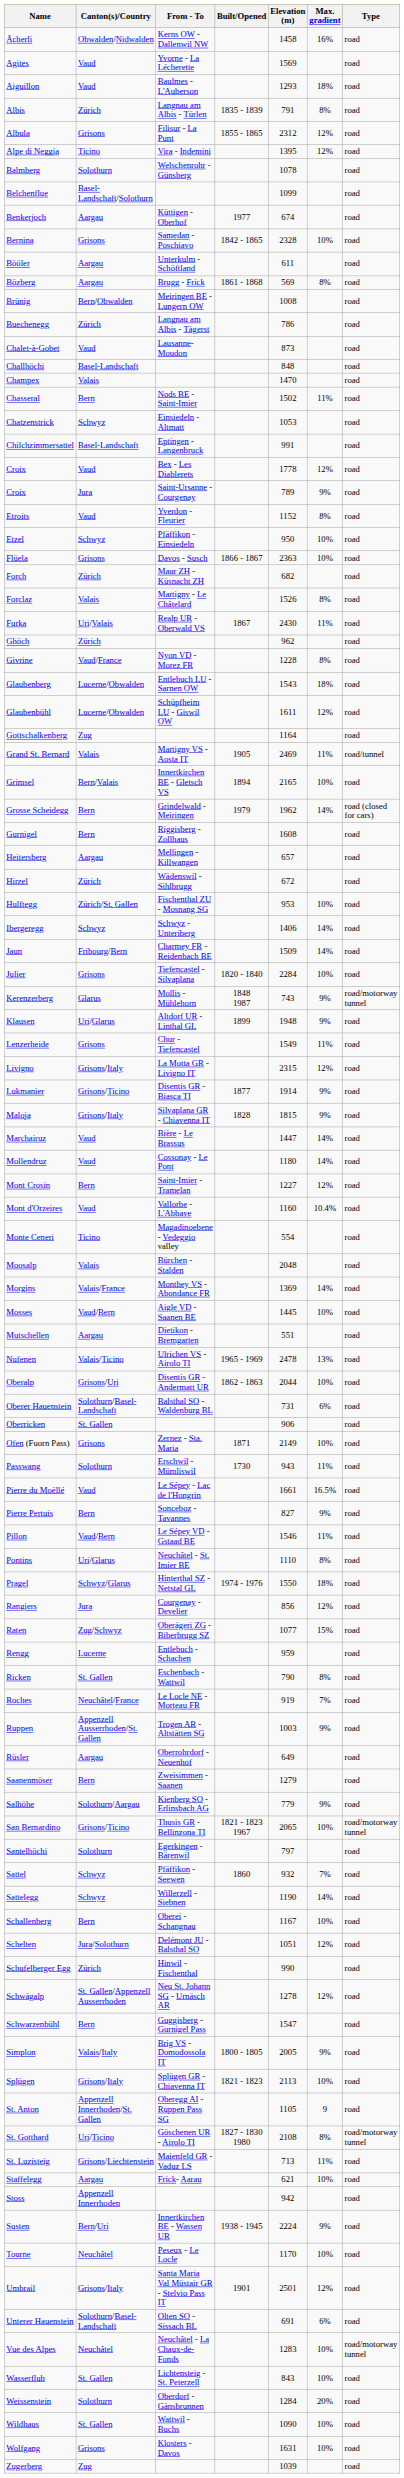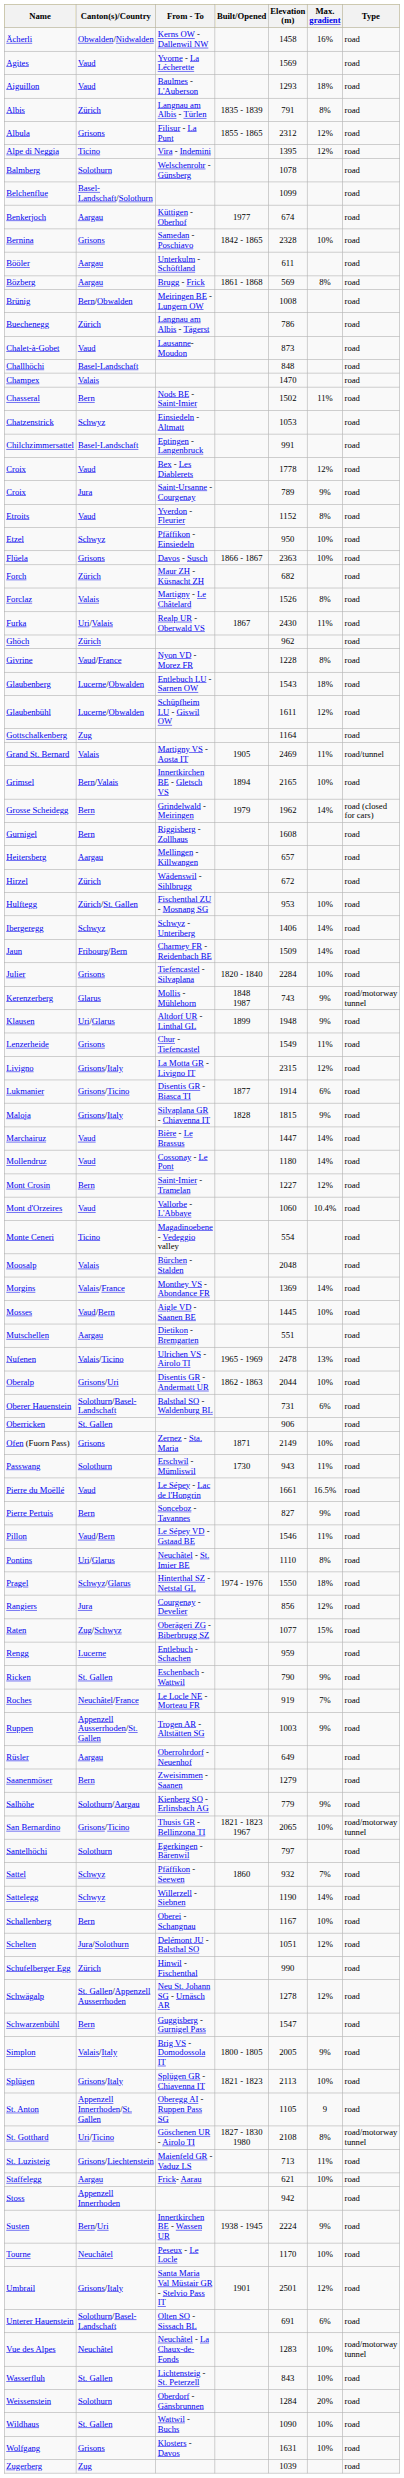(325, 1091) 9% -> (325, 1091) 6%
(288, 1209) 1160 -> (288, 1209) 1060
(325, 1677) 8% -> (325, 1677) 9%
